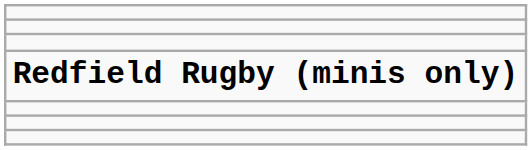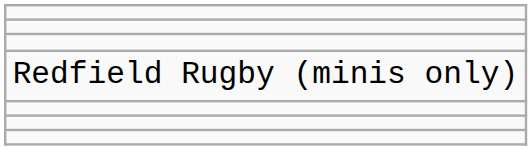(265, 75) bold -> (265, 75) normal
